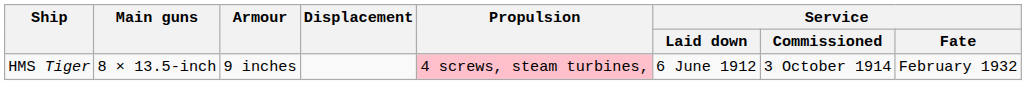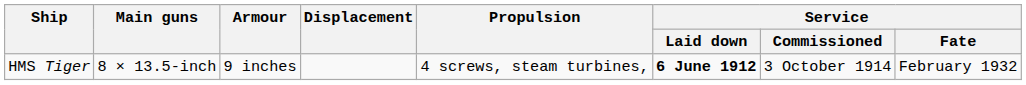(535, 67) pink background -> (535, 67) no background
(706, 67) normal -> (706, 67) bold
